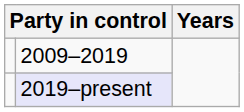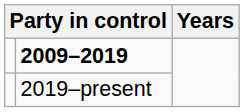(74, 55) normal -> (74, 55) bold
(86, 89) lavender background -> (86, 89) no background
